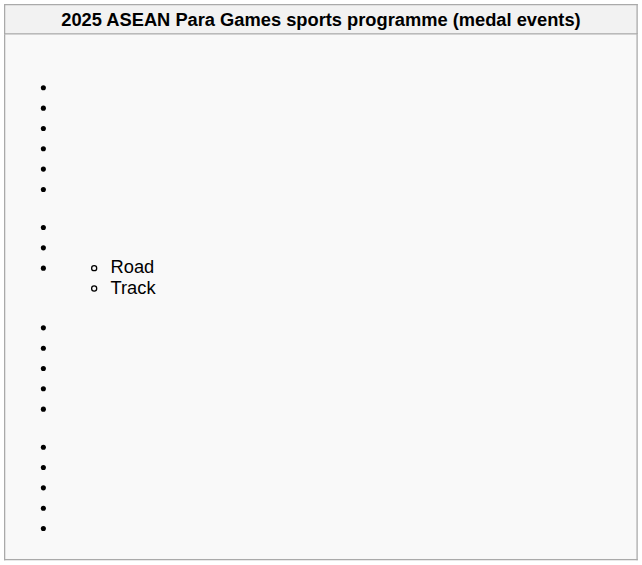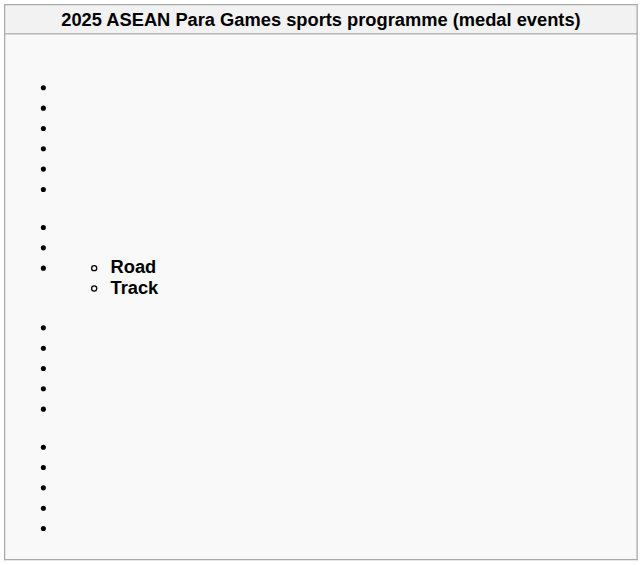(321, 307) normal -> (321, 307) bold
